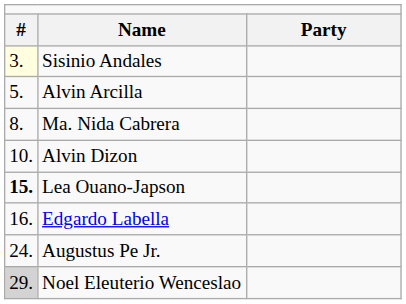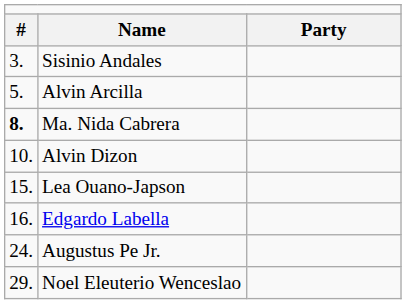(16, 61) lightyellow background -> (16, 61) no background
(16, 124) normal -> (16, 124) bold
(21, 187) bold -> (21, 187) normal
(21, 282) lightgrey background -> (21, 282) no background
